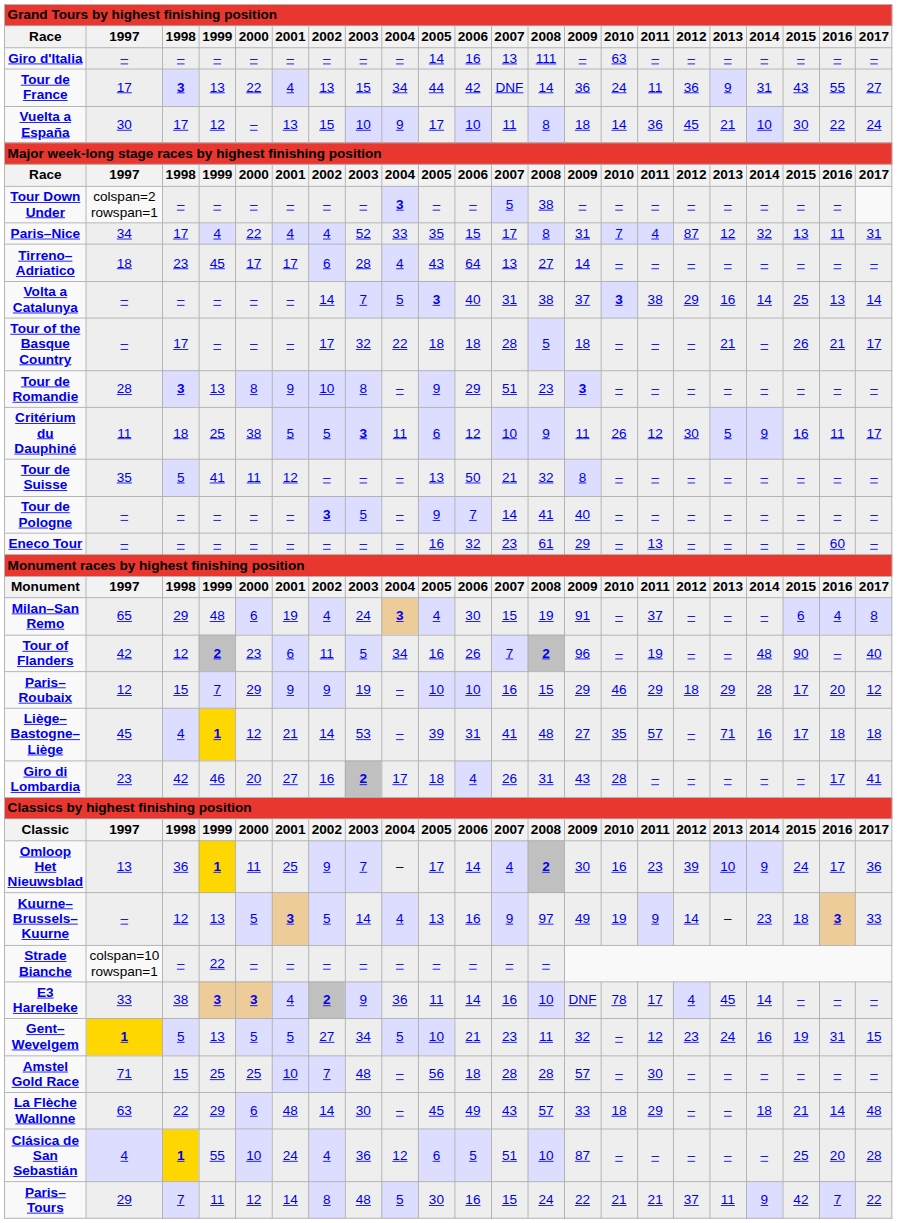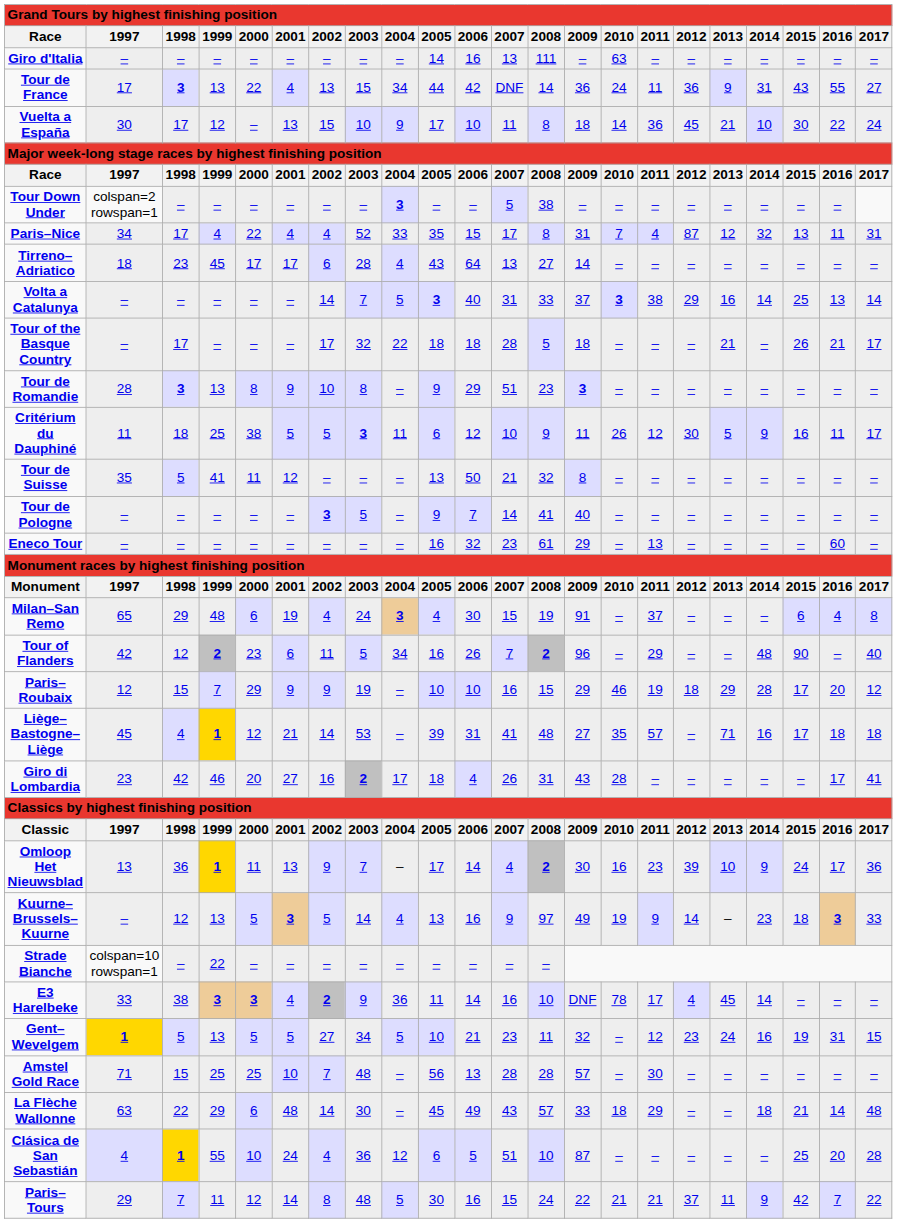(546, 299) 38 -> (546, 299) 33
(655, 653) 19 -> (655, 653) 29
(655, 690) 29 -> (655, 690) 19
(290, 866) 25 -> (290, 866) 13
(473, 1074) 18 -> (473, 1074) 13
